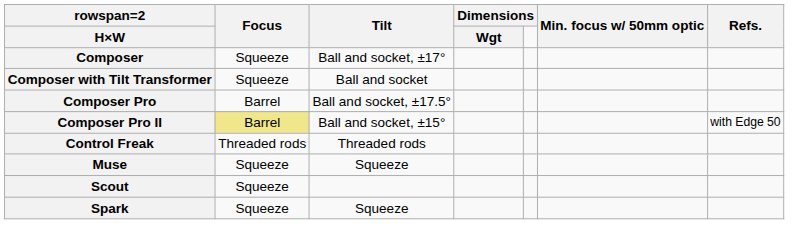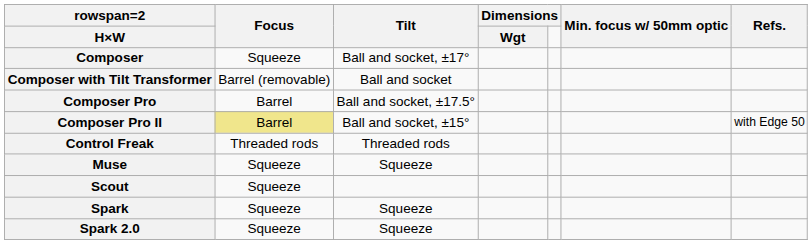(262, 80) Squeeze -> (274, 80) Barrel (removable)
+ row: (110, 229)
